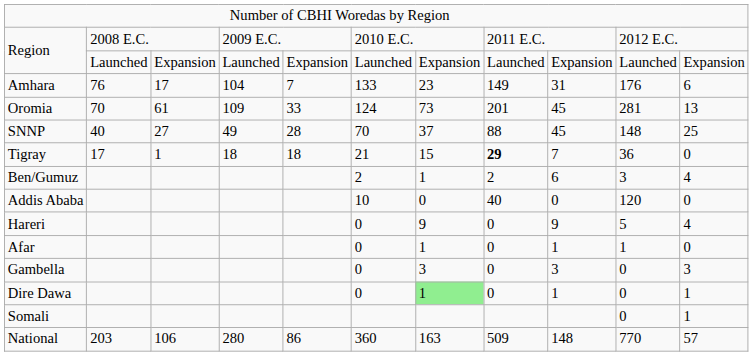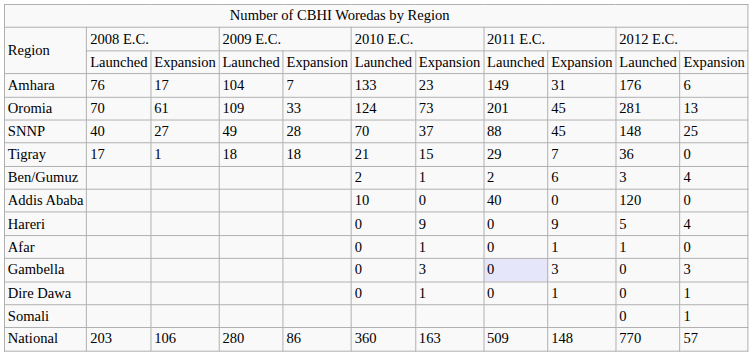(494, 154) bold -> (494, 154) normal
(491, 270) no background -> (491, 270) lavender background
(422, 293) lightgreen background -> (422, 293) no background
